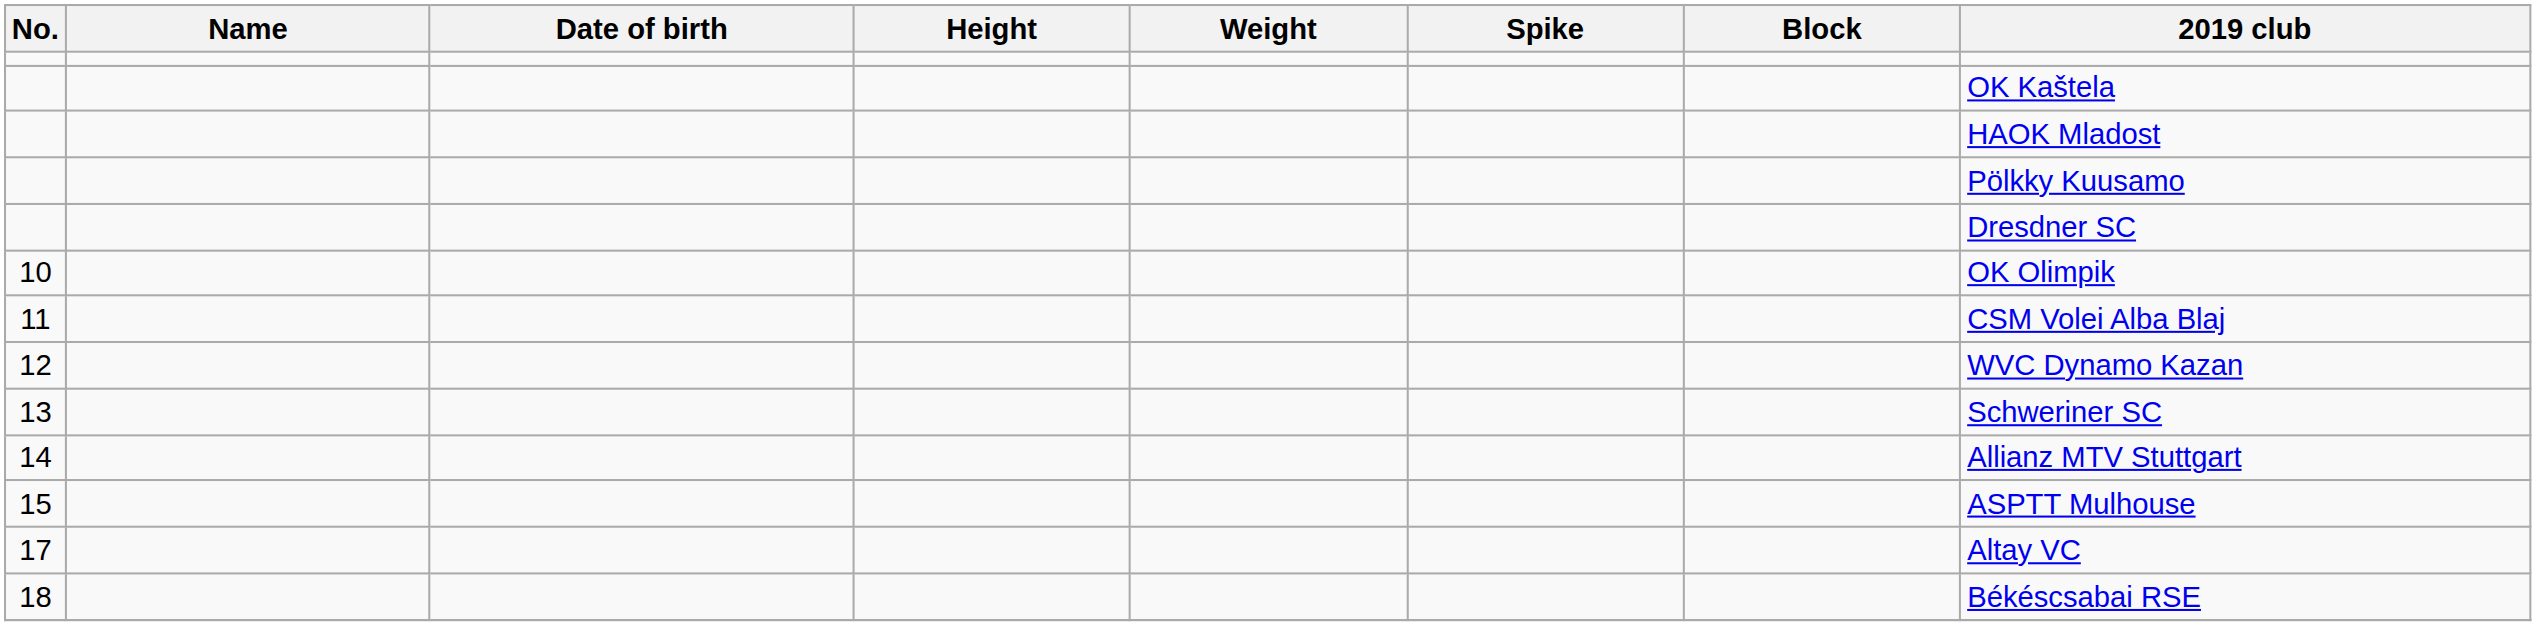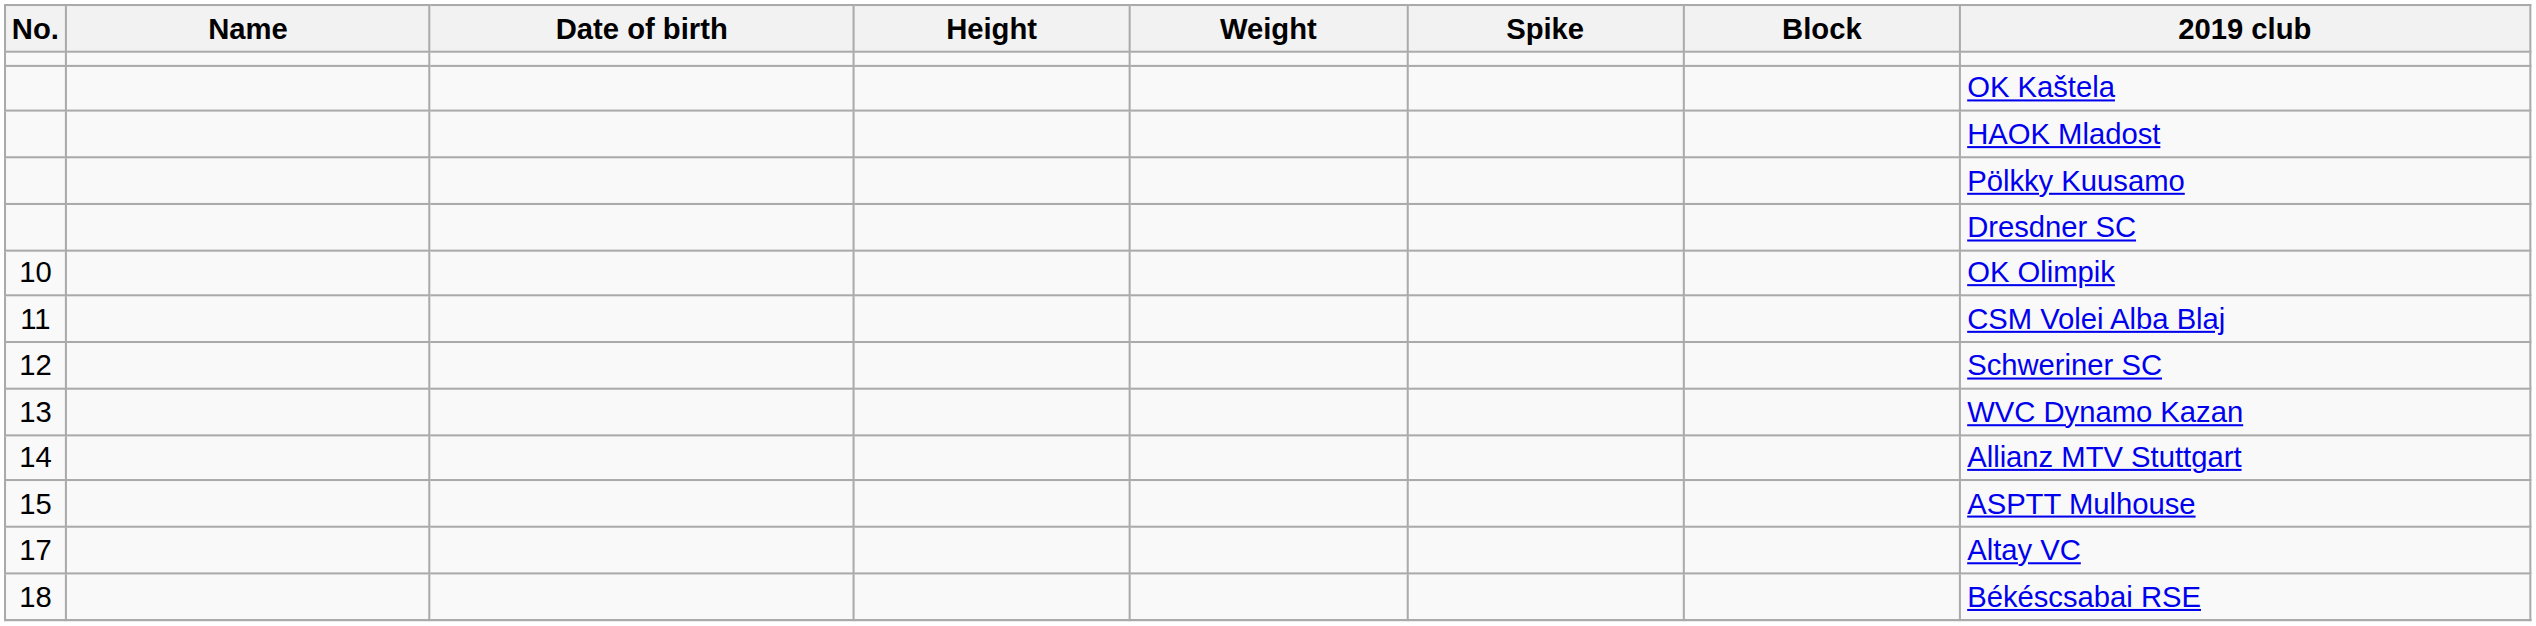(2105, 365) WVC Dynamo Kazan -> (2065, 365) Schweriner SC
(2065, 412) Schweriner SC -> (2105, 412) WVC Dynamo Kazan
